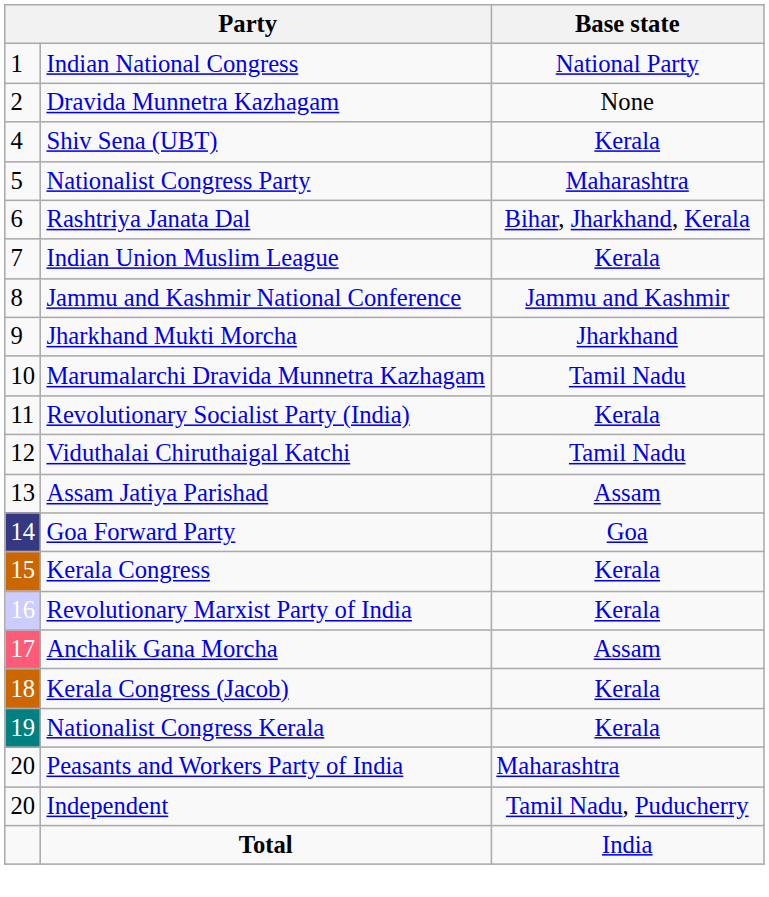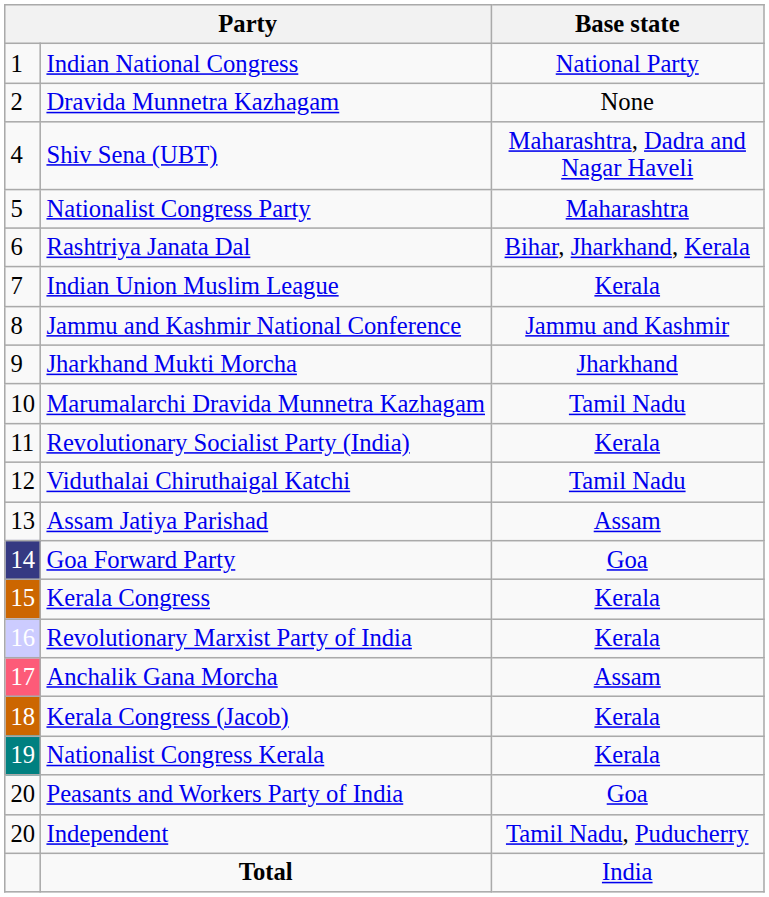(627, 141) Kerala -> (627, 155) Maharashtra, Dadra and Nagar Haveli
(558, 766) Maharashtra -> (627, 794) Goa
